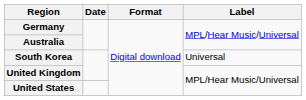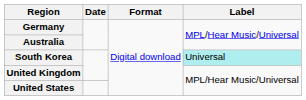(205, 57) no background -> (205, 57) paleturquoise background
